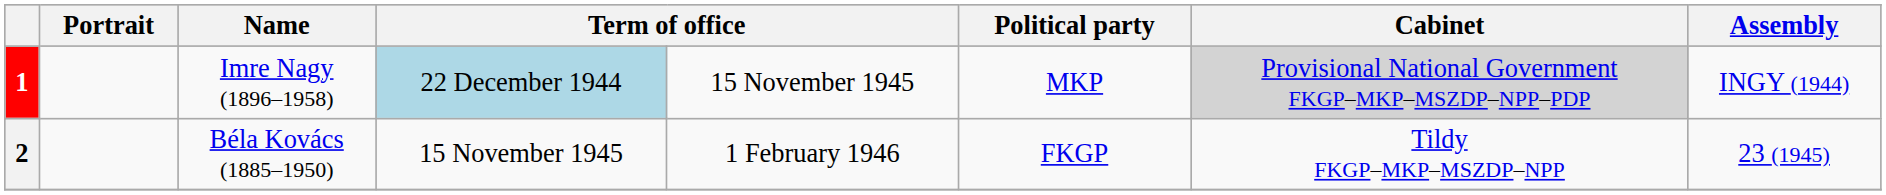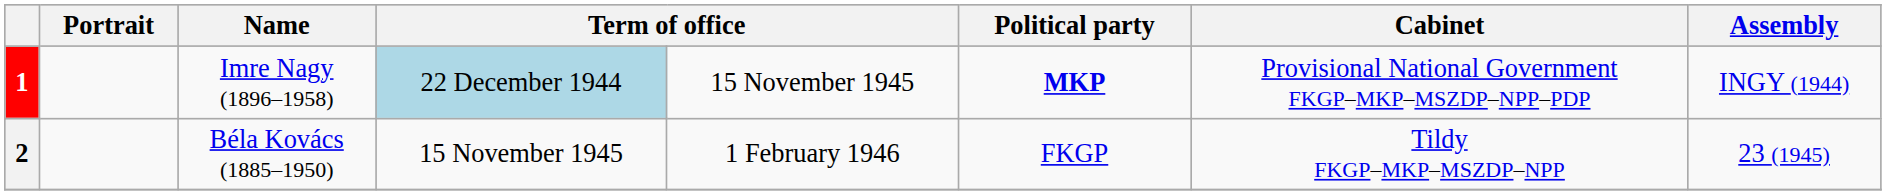(1075, 82) normal -> (1075, 82) bold
(1440, 82) lightgrey background -> (1440, 82) no background
